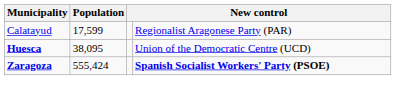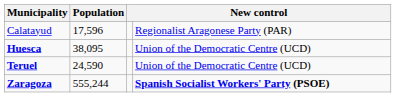(88, 30) 17,599 -> (88, 30) 17,596
+ row: (22, 65)
(91, 65) 555,424 -> (91, 83) 555,244
